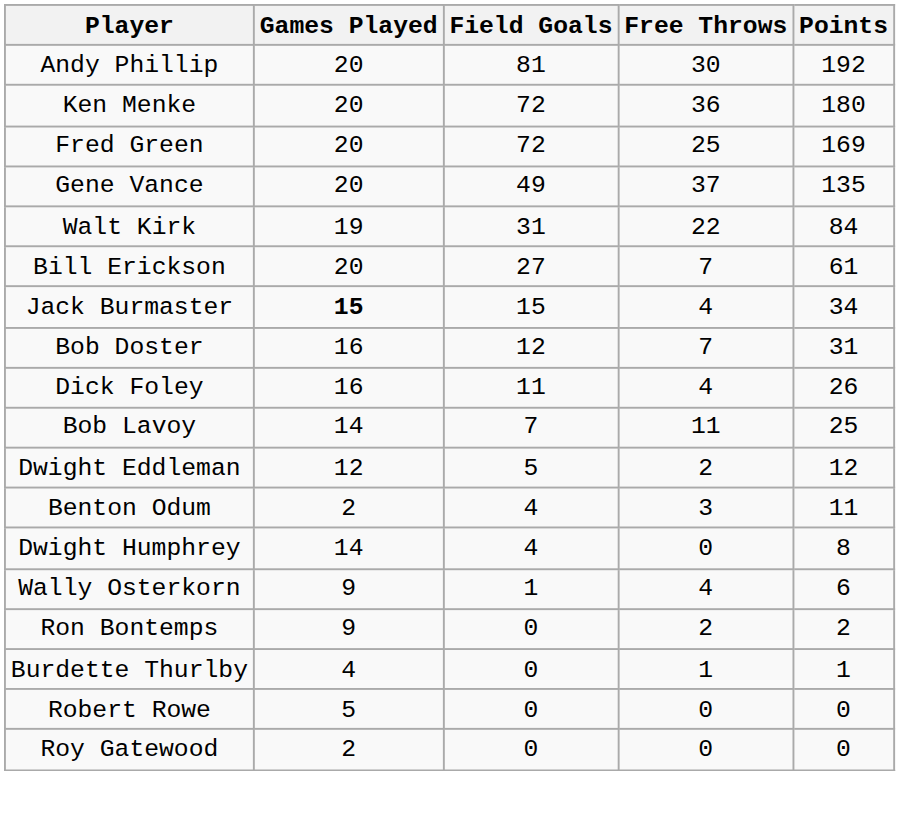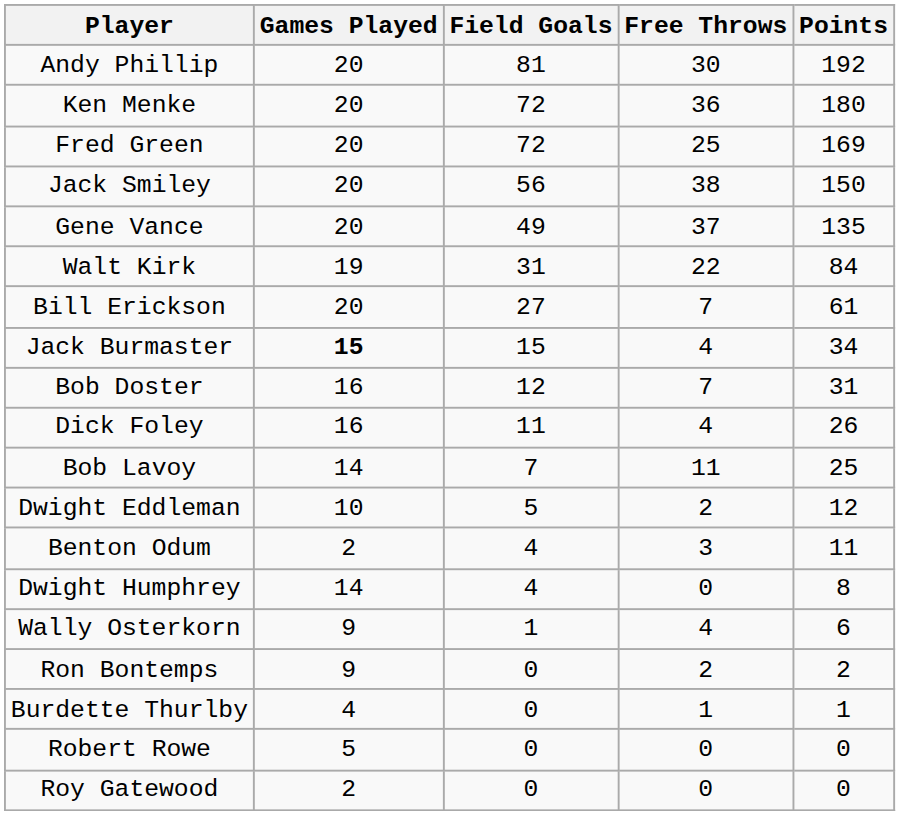+ row: (129, 186)
(349, 468) 12 -> (349, 508) 10
